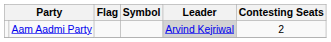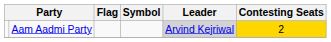(281, 29) no background -> (281, 29) gold background
